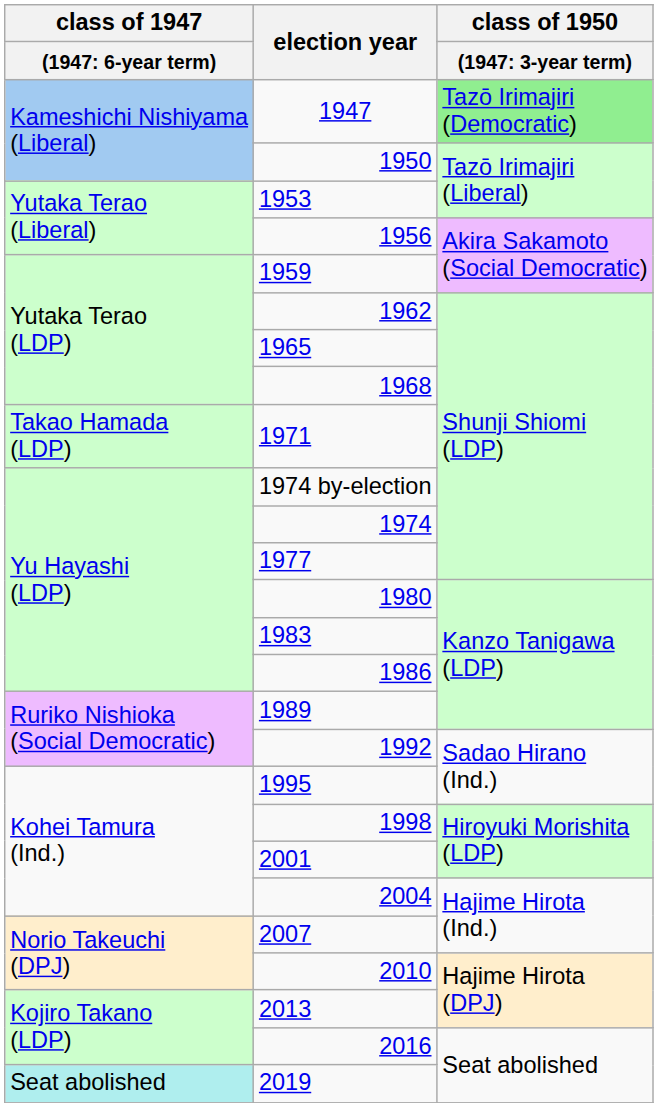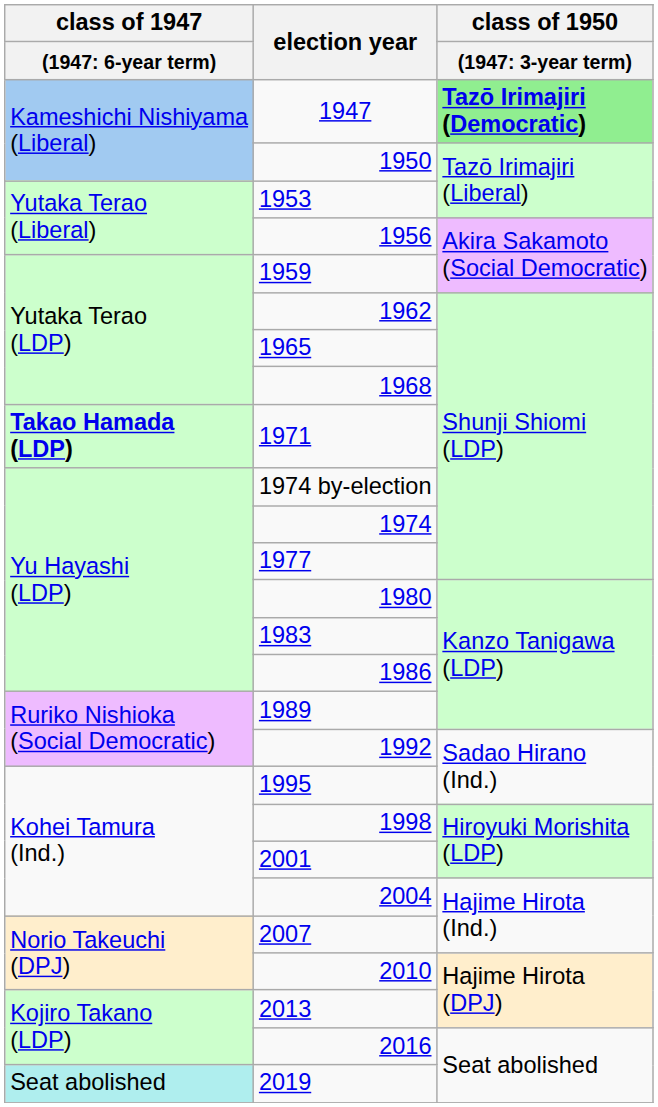(510, 110) normal -> (514, 110) bold
(89, 435) normal -> (92, 435) bold
